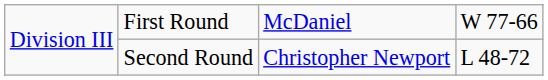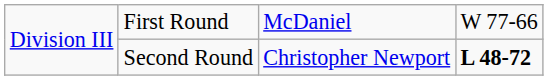(495, 57) normal -> (496, 57) bold
